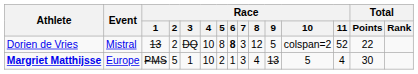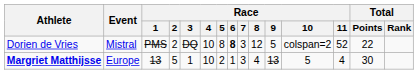(156, 45) 13 -> (156, 45) PMS
(156, 61) PMS -> (156, 61) 13
